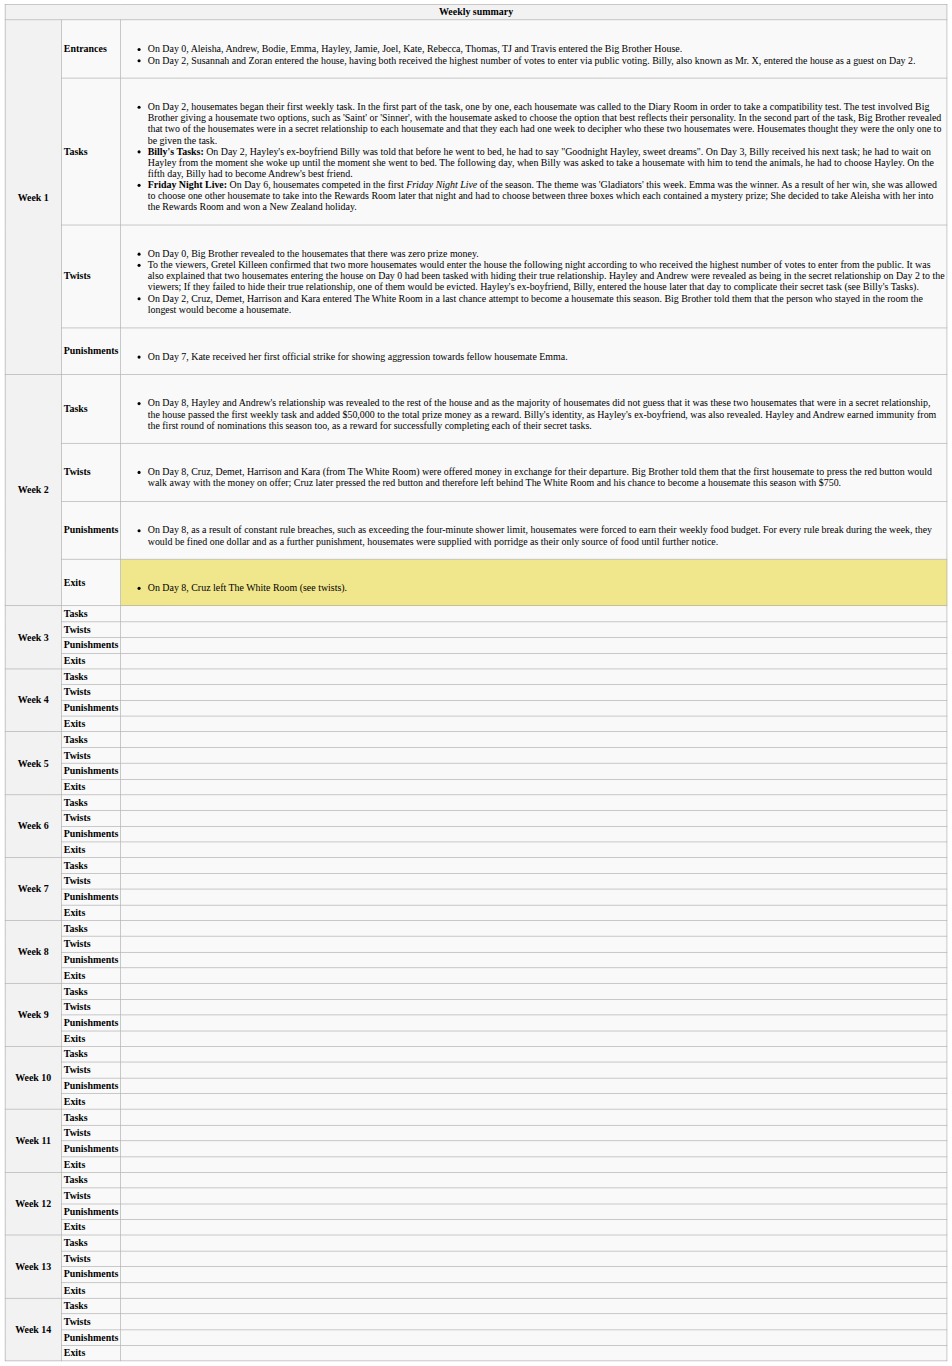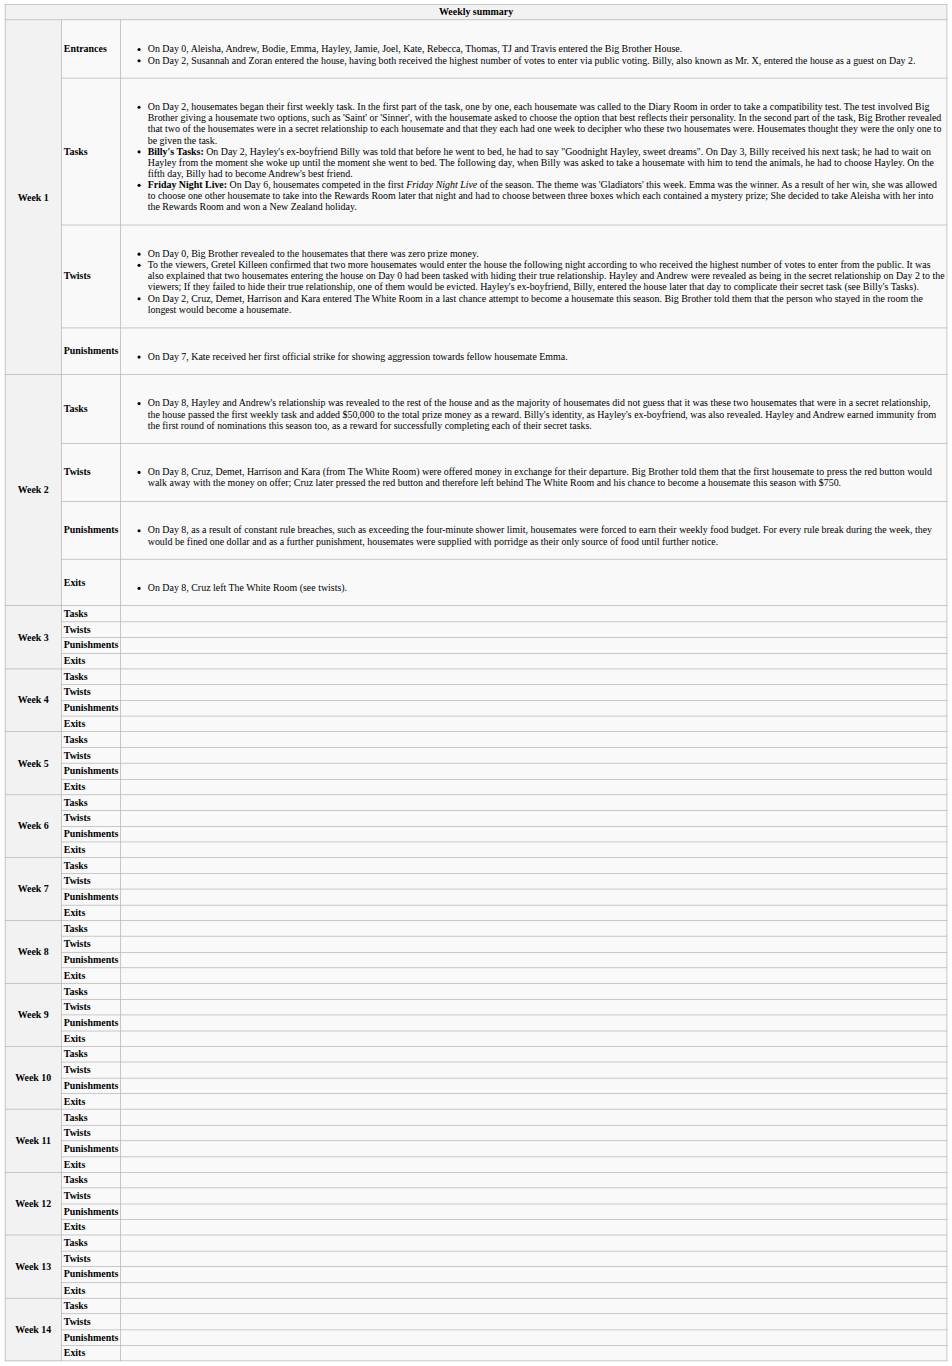(534, 588) khaki background -> (534, 588) no background
